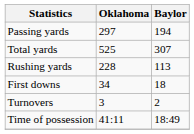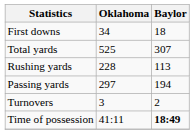rows swapped: (34, 84) <-> (38, 31)
(167, 120) normal -> (167, 120) bold
